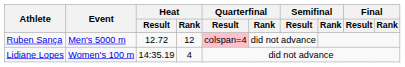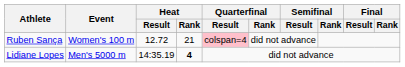(97, 40) Men's 5000 m -> (101, 40) Women's 100 m
(189, 40) 12 -> (189, 40) 21
(101, 55) Women's 100 m -> (97, 55) Men's 5000 m
(189, 55) normal -> (189, 55) bold
